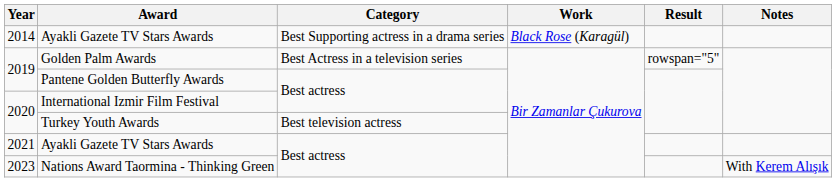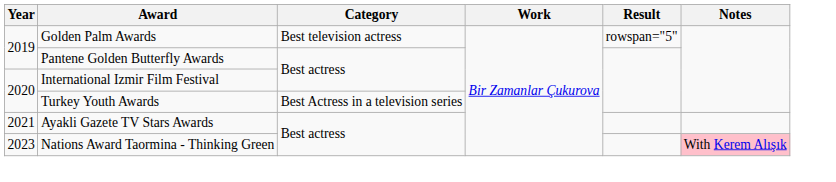- row: (21, 36)
(371, 58) Best Actress in a television series -> (341, 36) Best television actress
(341, 123) Best television actress -> (371, 101) Best Actress in a television series
(777, 166) no background -> (735, 144) pink background
